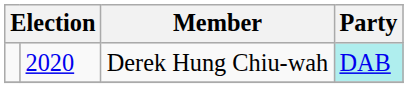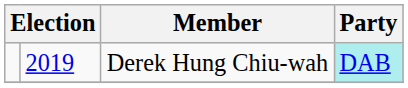(50, 62) 2020 -> (50, 62) 2019
